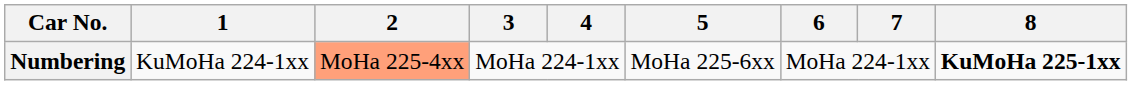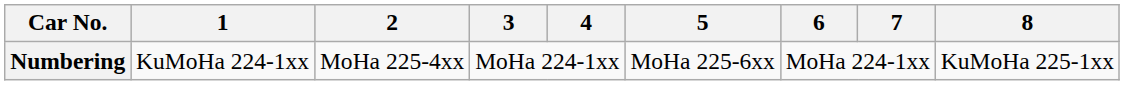(392, 60) lightsalmon background -> (392, 60) no background
(1031, 60) bold -> (1027, 60) normal
